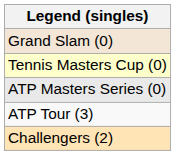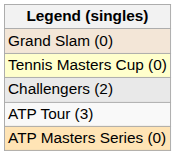(87, 89) ATP Masters Series (0) -> (61, 89) Challengers (2)
(61, 138) Challengers (2) -> (87, 138) ATP Masters Series (0)
